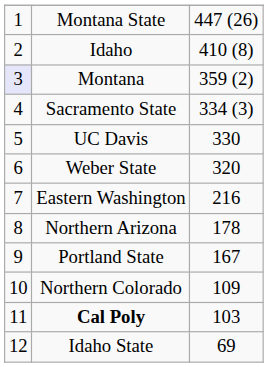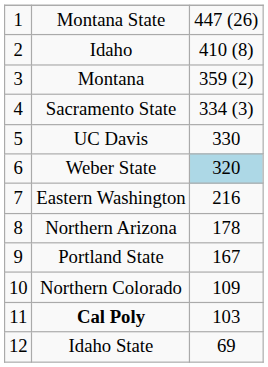(18, 79) lavender background -> (18, 79) no background
(226, 168) no background -> (226, 168) lightblue background
